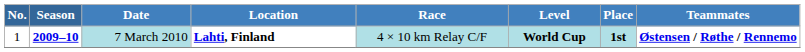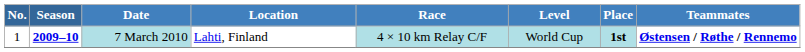(234, 37) bold -> (231, 37) normal
(554, 37) bold -> (554, 37) normal
